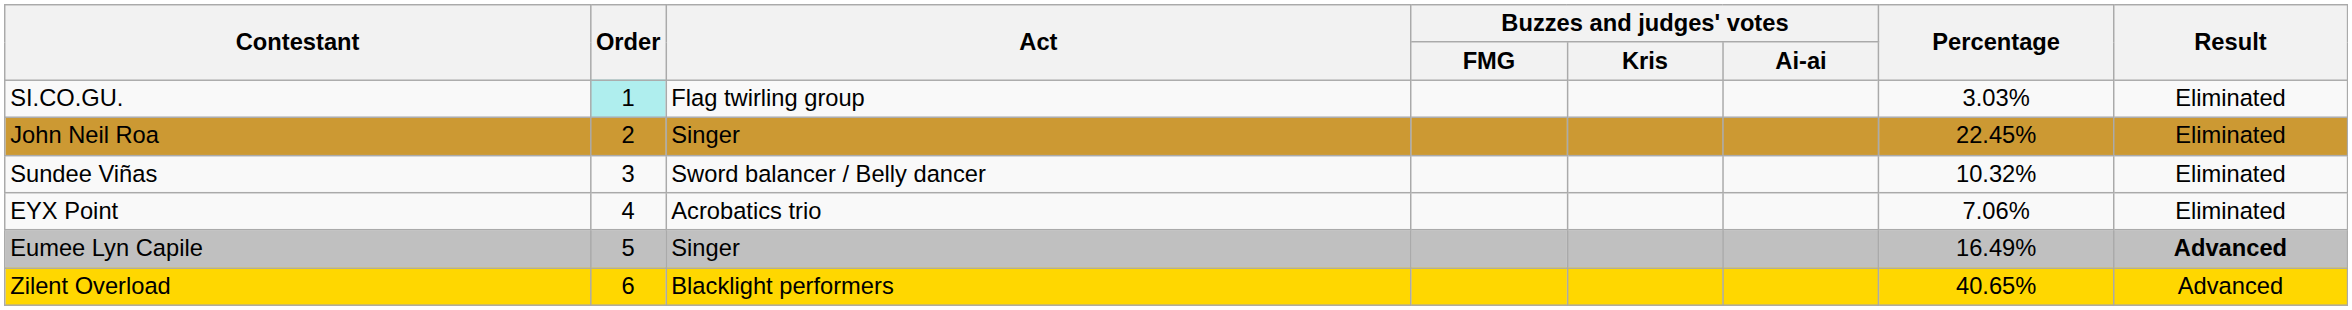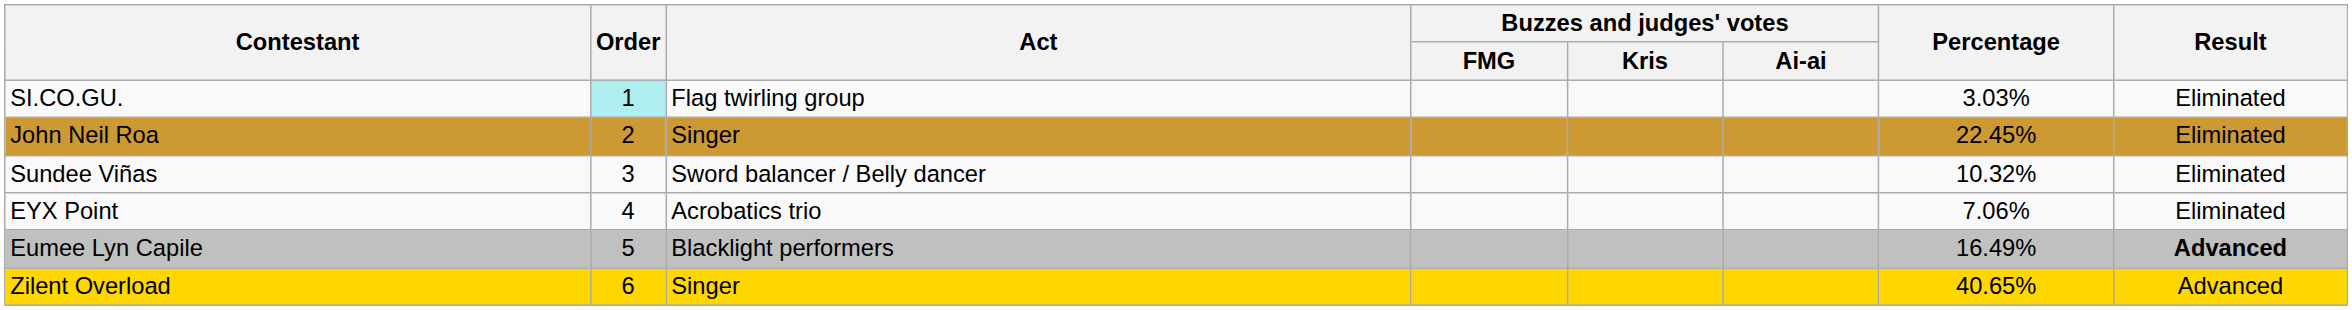(706, 248) Singer -> (783, 248) Blacklight performers
(783, 286) Blacklight performers -> (706, 286) Singer
